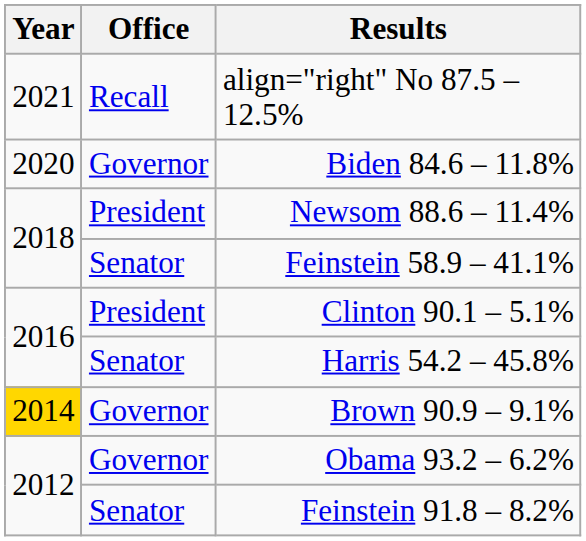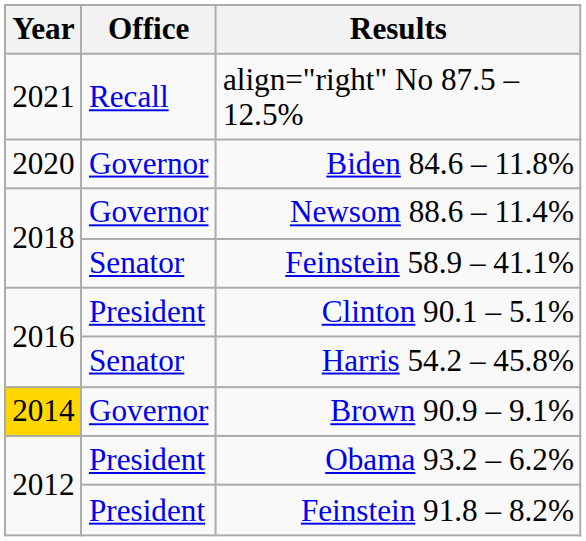(147, 212) President -> (149, 212) Governor
(149, 460) Governor -> (147, 460) President
(137, 509) Senator -> (147, 509) President
